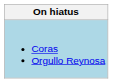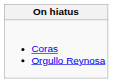(56, 55) lightblue background -> (56, 55) no background
